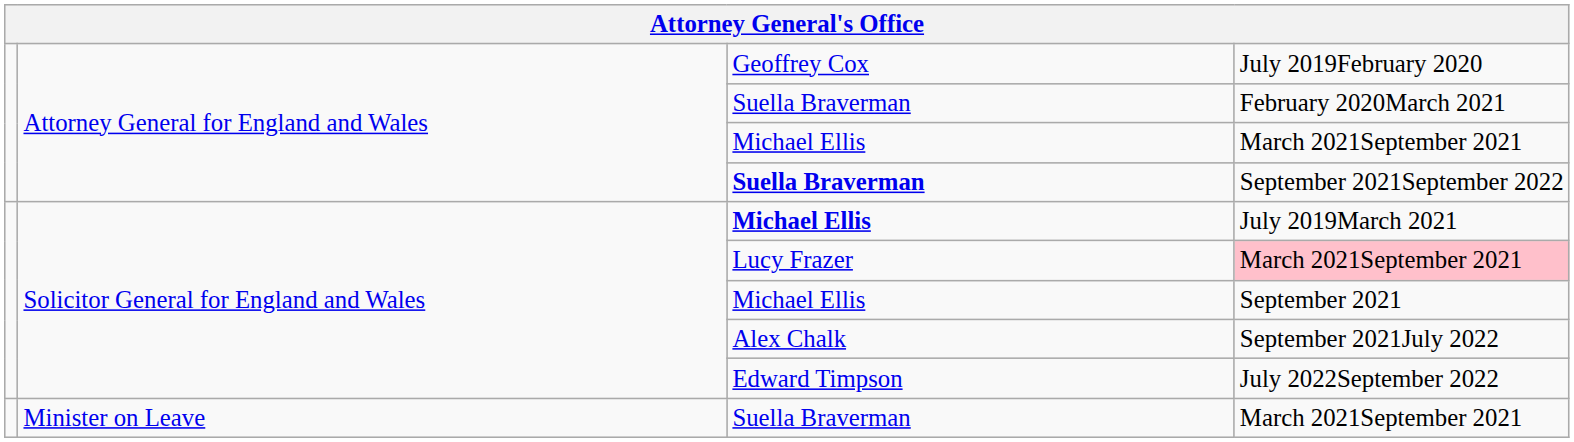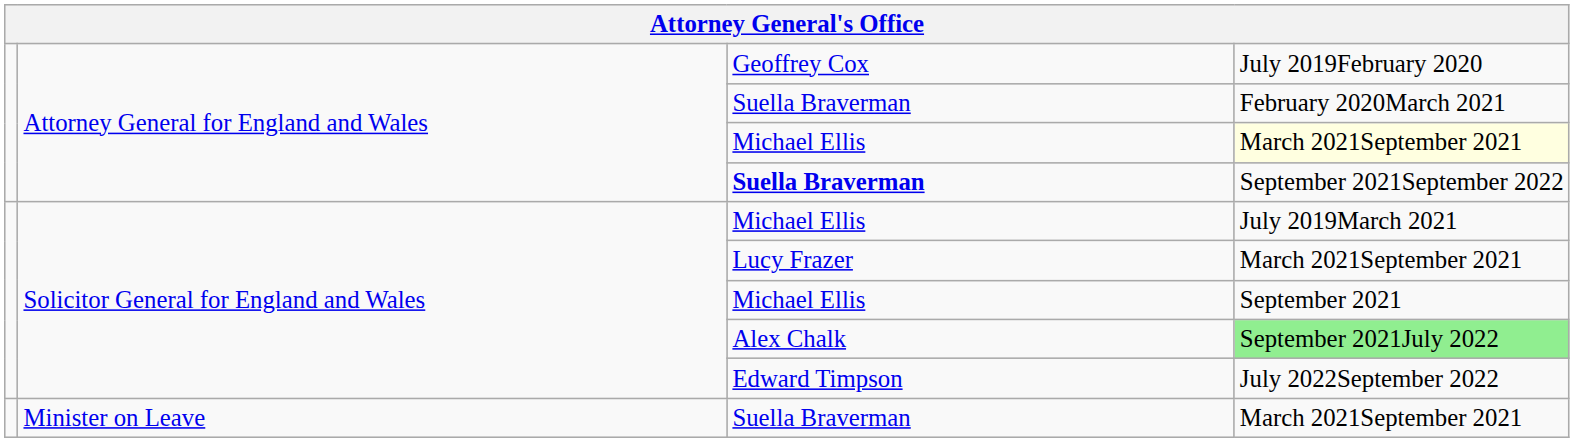(1381, 142) no background -> (1381, 142) lightyellow background
(802, 220) bold -> (799, 220) normal
(1381, 260) pink background -> (1381, 260) no background
(1369, 338) no background -> (1369, 338) lightgreen background
